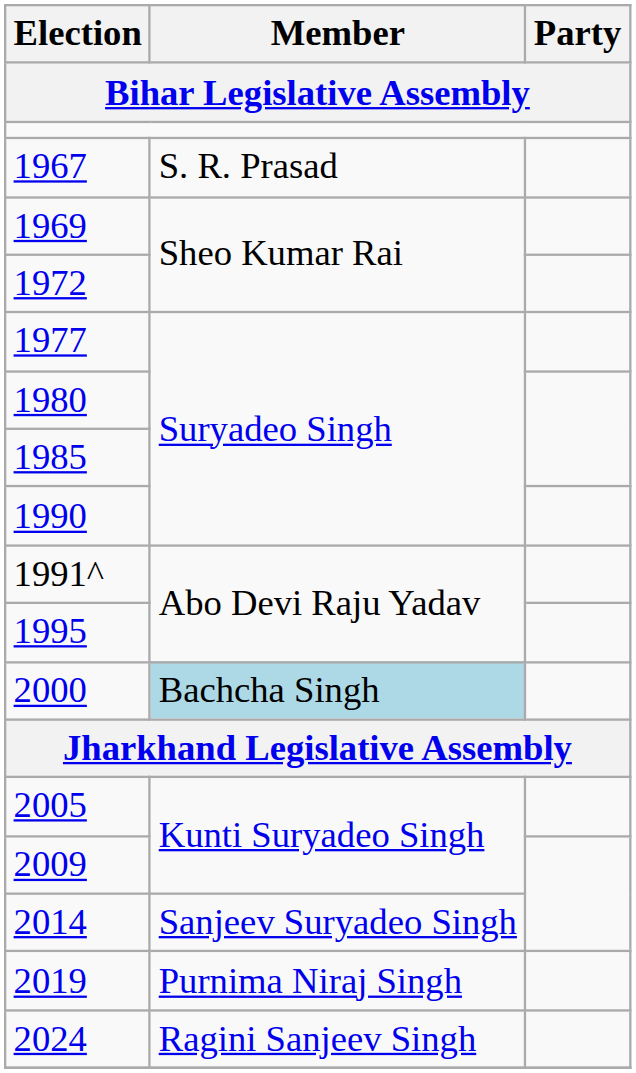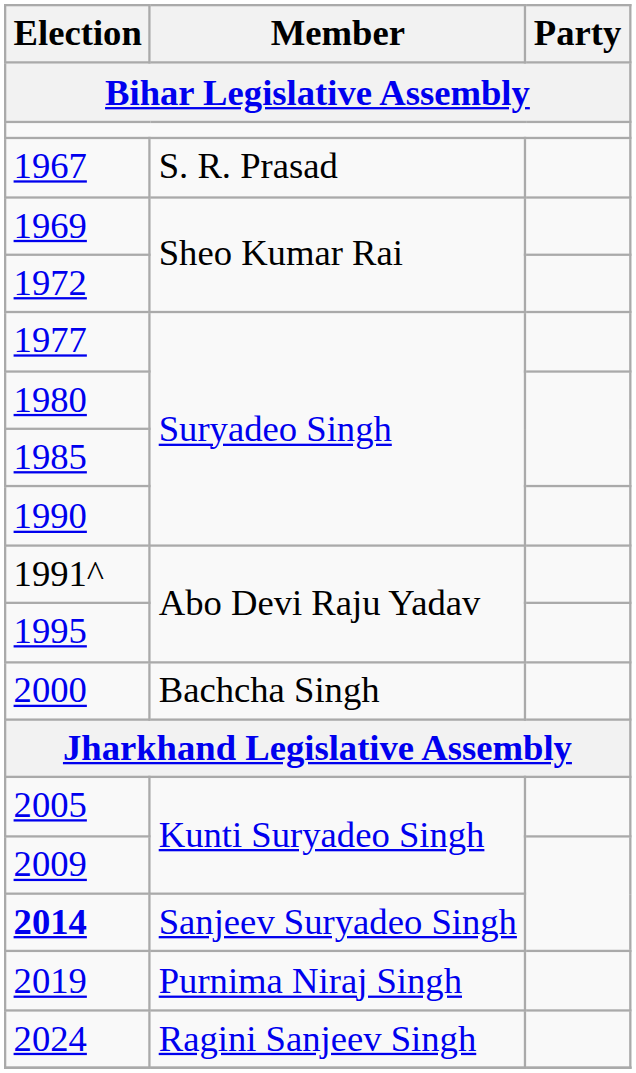(269, 689) lightblue background -> (269, 689) no background
(50, 922) normal -> (50, 922) bold
